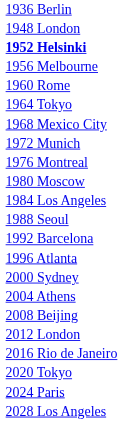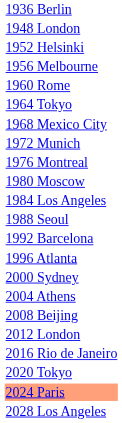(46, 47) bold -> (45, 47) normal
(35, 392) no background -> (35, 392) lightsalmon background
